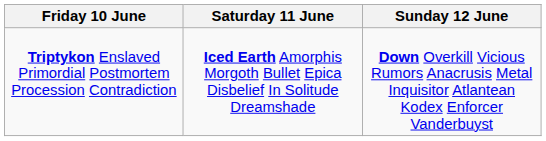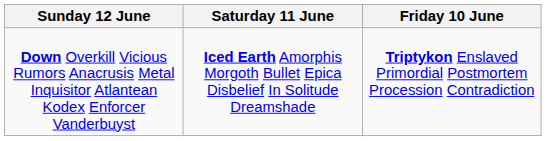columns swapped: (94, 16) <-> (452, 16)
